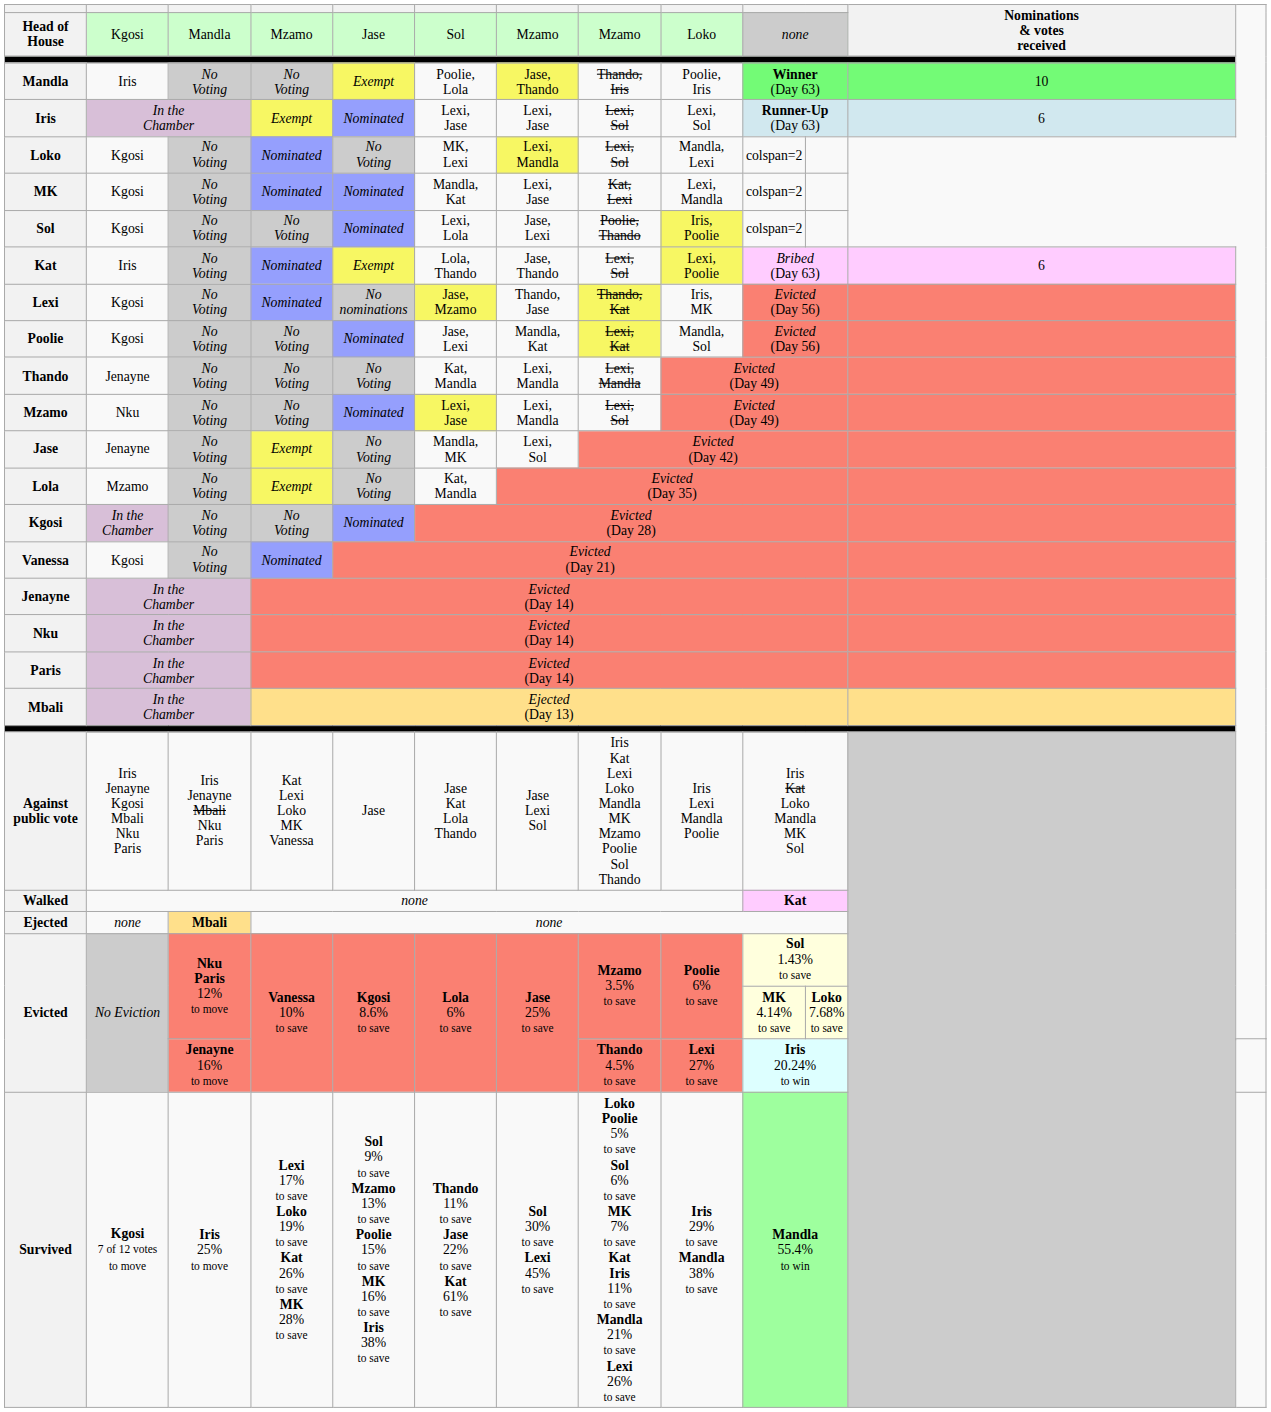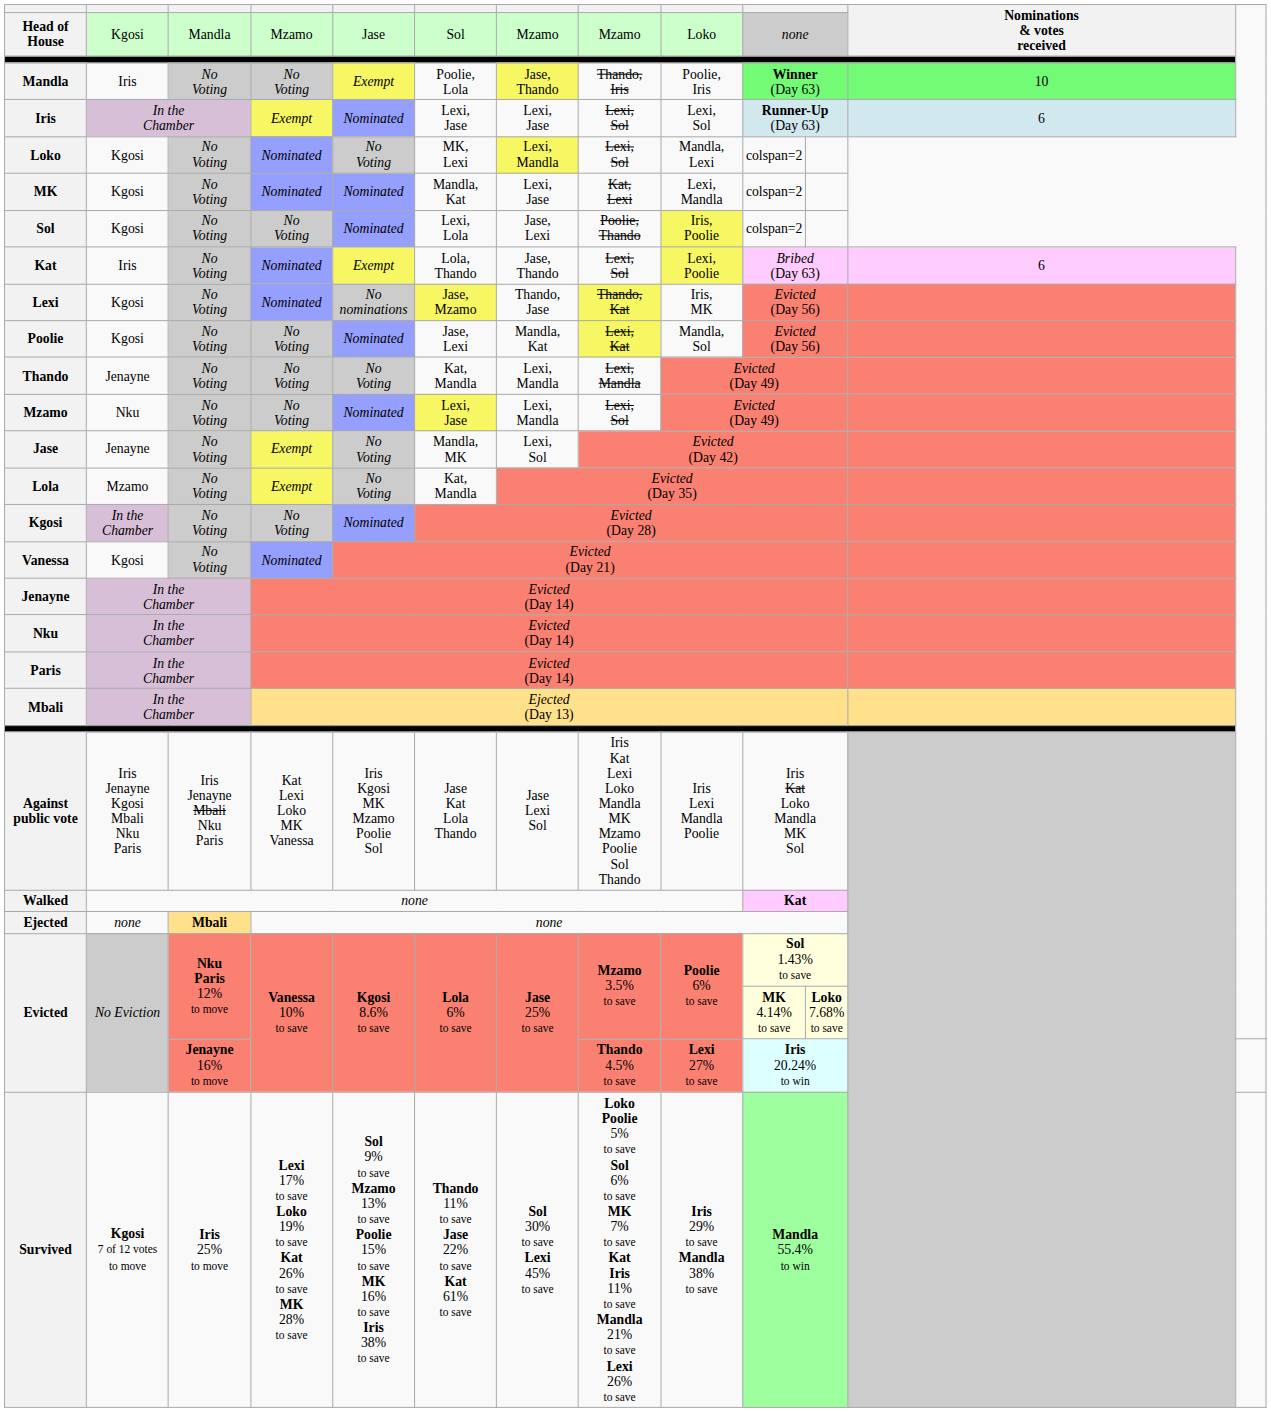(374, 810) Jase -> (374, 810) Iris Kgosi MK Mzamo Poolie Sol
